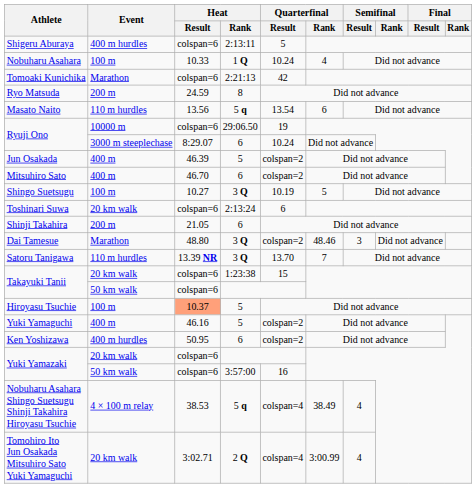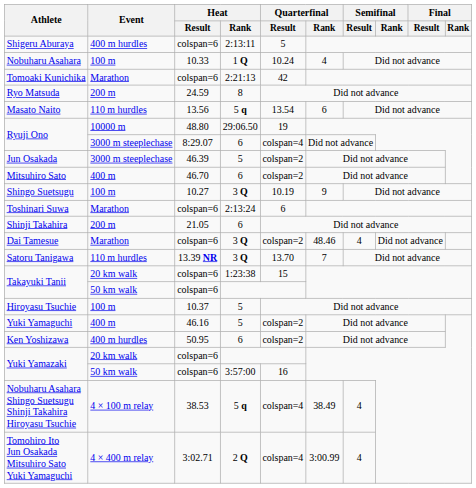(198, 126) colspan=6 -> (198, 126) 48.80
(283, 143) 10.24 -> (283, 143) colspan=4
(103, 159) 400 m -> (131, 159) 3000 m steeplechase
(324, 192) 5 -> (324, 192) 9
(114, 208) 20 km walk -> (110, 208) Marathon
(198, 241) 48.80 -> (198, 241) colspan=6
(359, 241) 3 -> (359, 241) 4
(198, 307) lightsalmon background -> (198, 307) no background
(114, 458) 20 km walk -> (122, 458) 4 × 400 m relay
